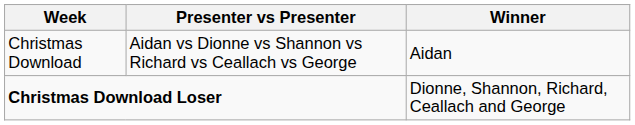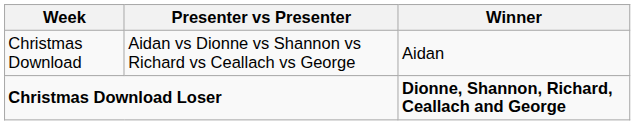(509, 97) normal -> (507, 97) bold
